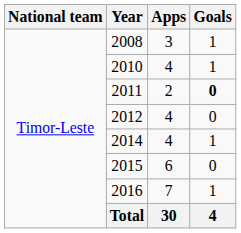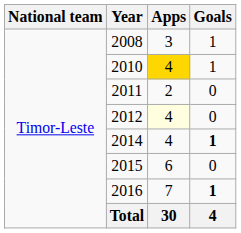(169, 66) no background -> (169, 66) gold background
(213, 91) bold -> (213, 91) normal
(169, 116) no background -> (169, 116) lightyellow background
(213, 141) normal -> (213, 141) bold
(213, 191) normal -> (213, 191) bold
